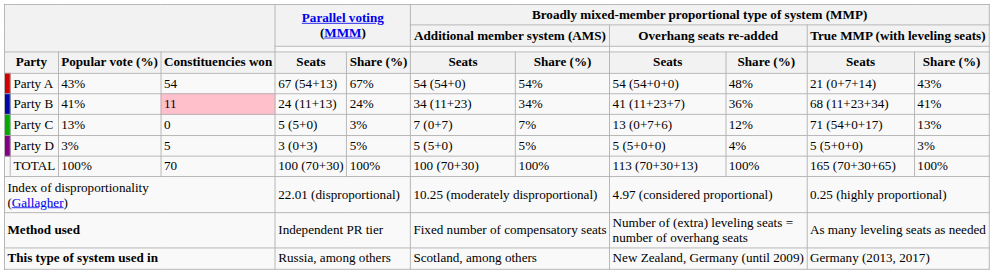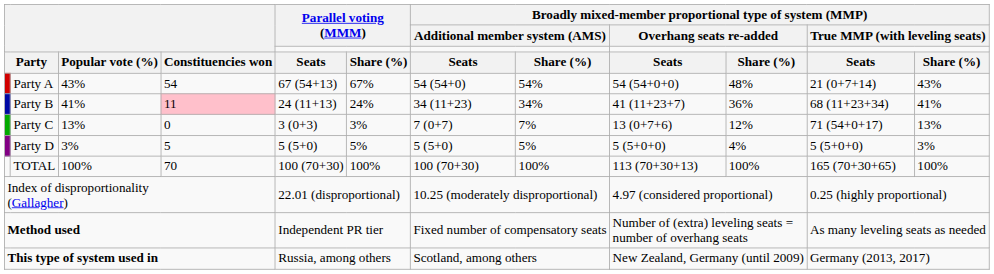(298, 124) 5 (5+0) -> (298, 124) 3 (0+3)
(298, 145) 3 (0+3) -> (298, 145) 5 (5+0)
